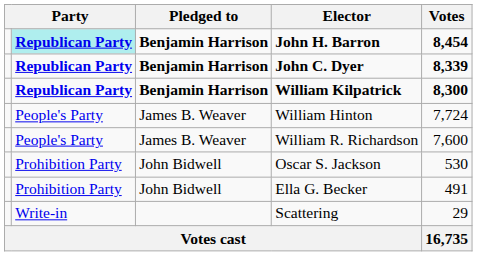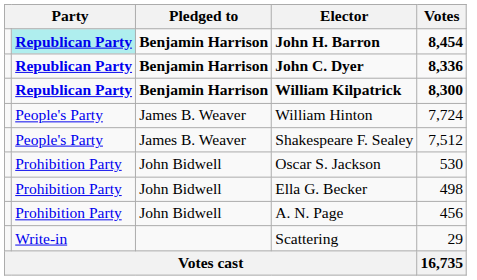(451, 66) 8,339 -> (446, 66) 8,336
- row: (347, 139)
+ row: (344, 139)
(456, 189) 491 -> (451, 189) 498
+ row: (309, 213)
